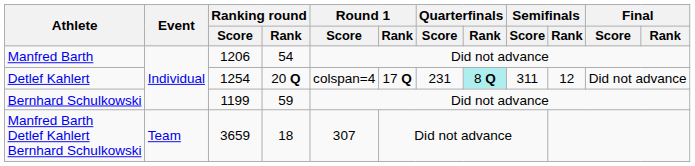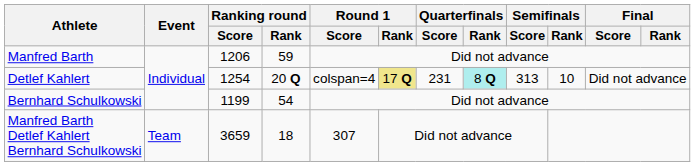(286, 57) 54 -> (286, 57) 59
(397, 79) no background -> (397, 79) khaki background
(527, 79) 311 -> (527, 79) 313
(567, 79) 12 -> (567, 79) 10
(286, 100) 59 -> (286, 100) 54
